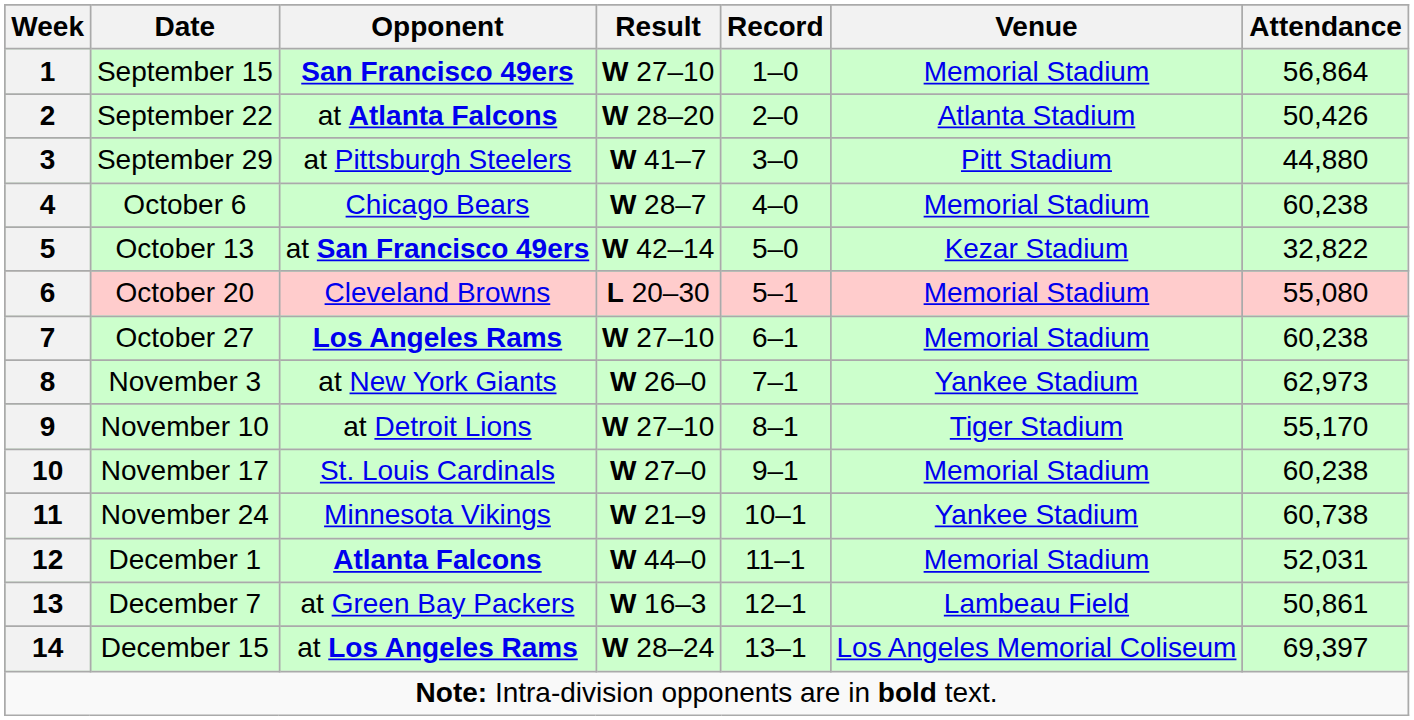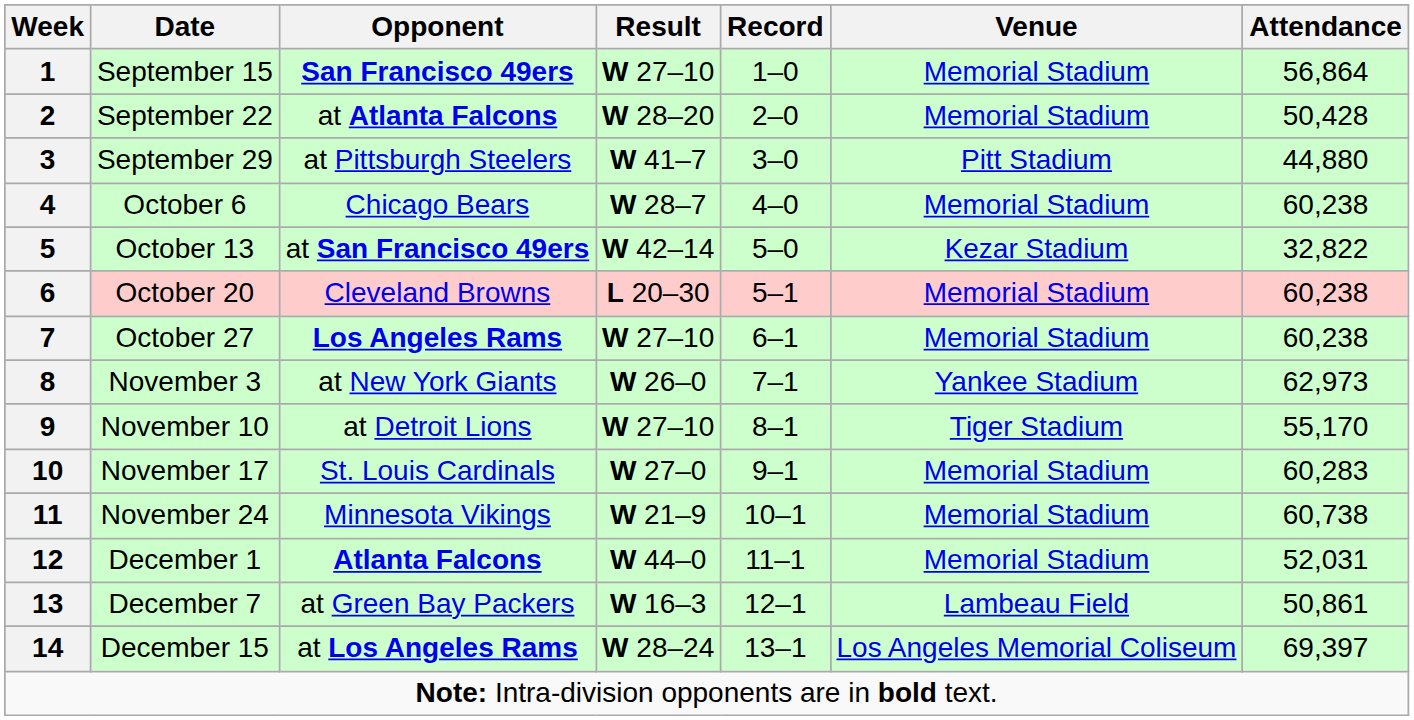(1036, 115) Atlanta Stadium -> (1036, 115) Memorial Stadium
(1326, 115) 50,426 -> (1326, 115) 50,428
(1326, 293) 55,080 -> (1326, 293) 60,238
(1326, 470) 60,238 -> (1326, 470) 60,283
(1036, 515) Yankee Stadium -> (1036, 515) Memorial Stadium
